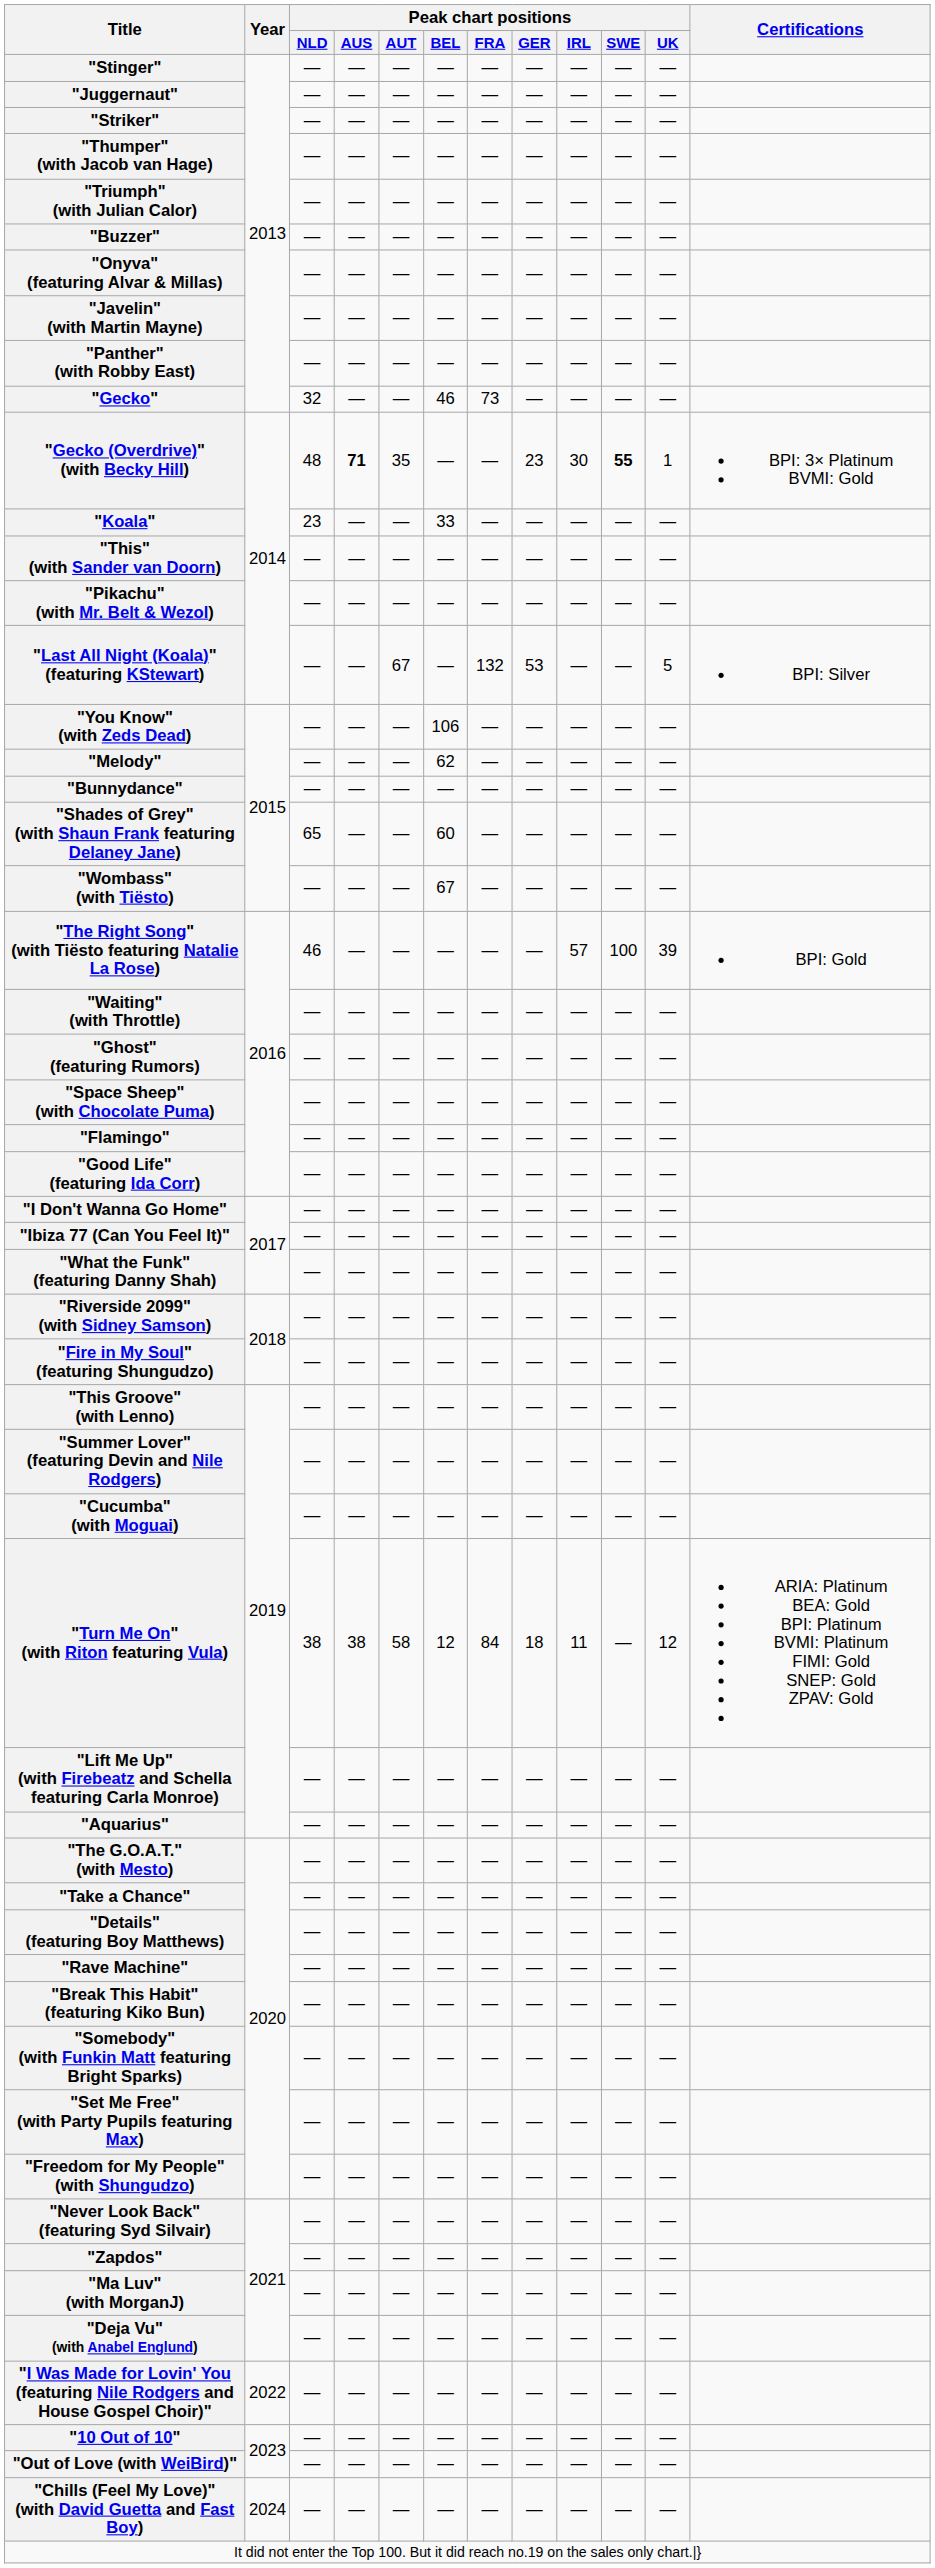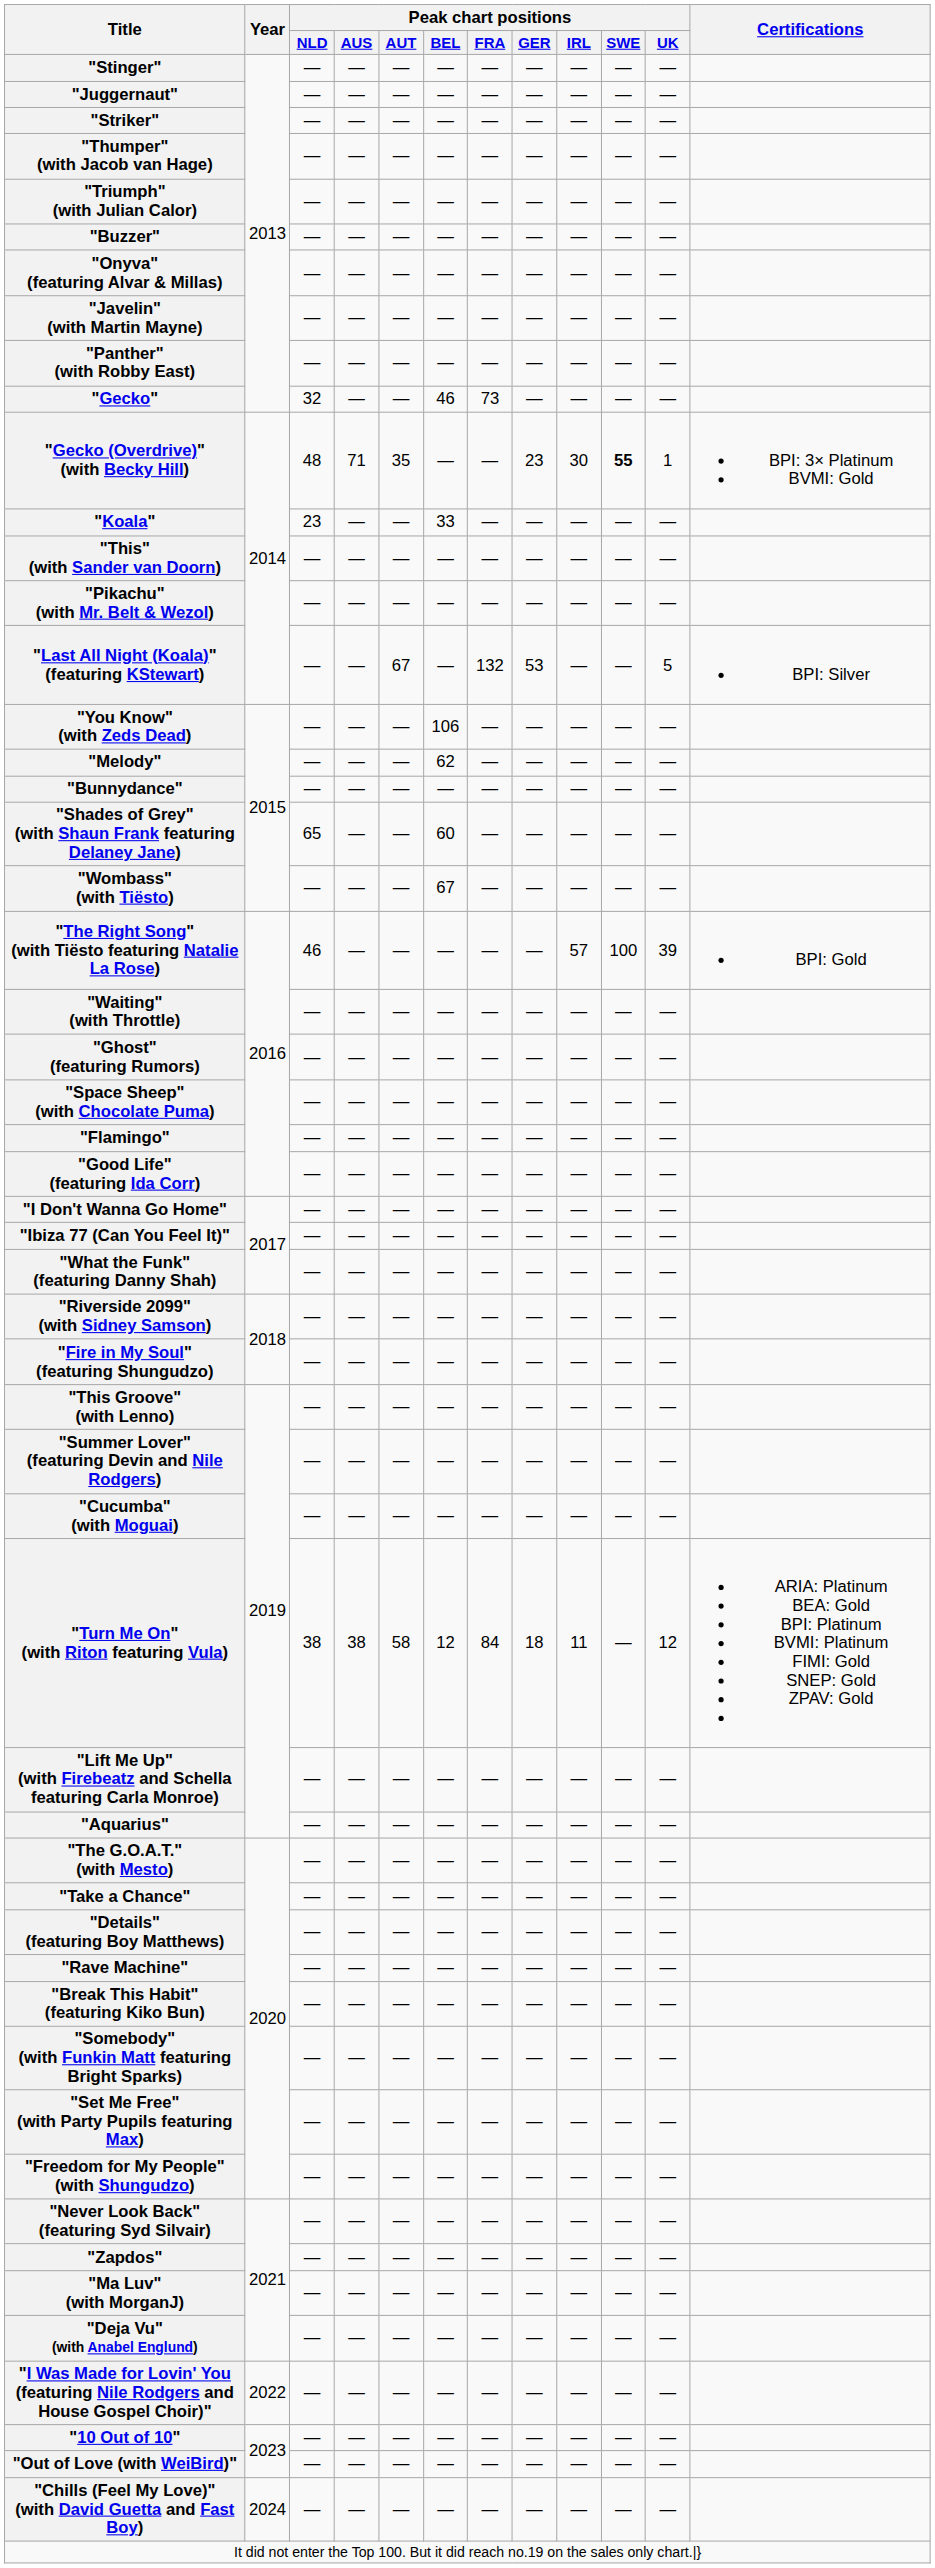(357, 460) bold -> (357, 460) normal
